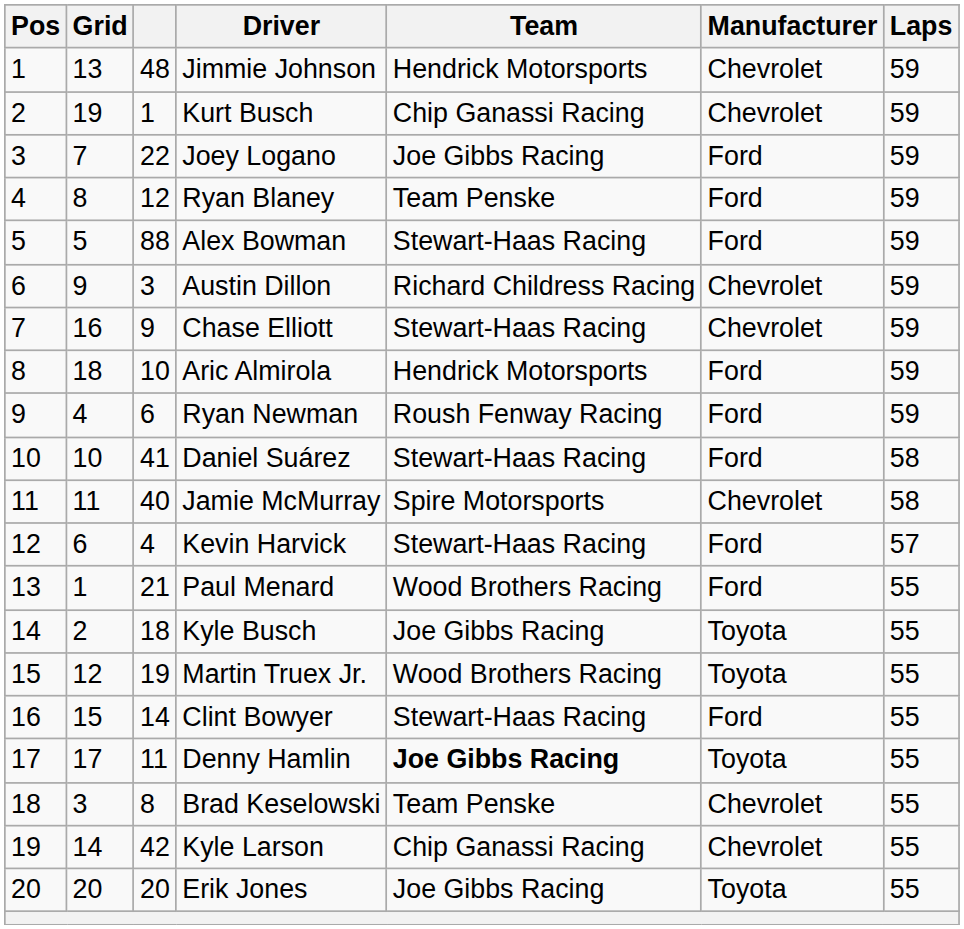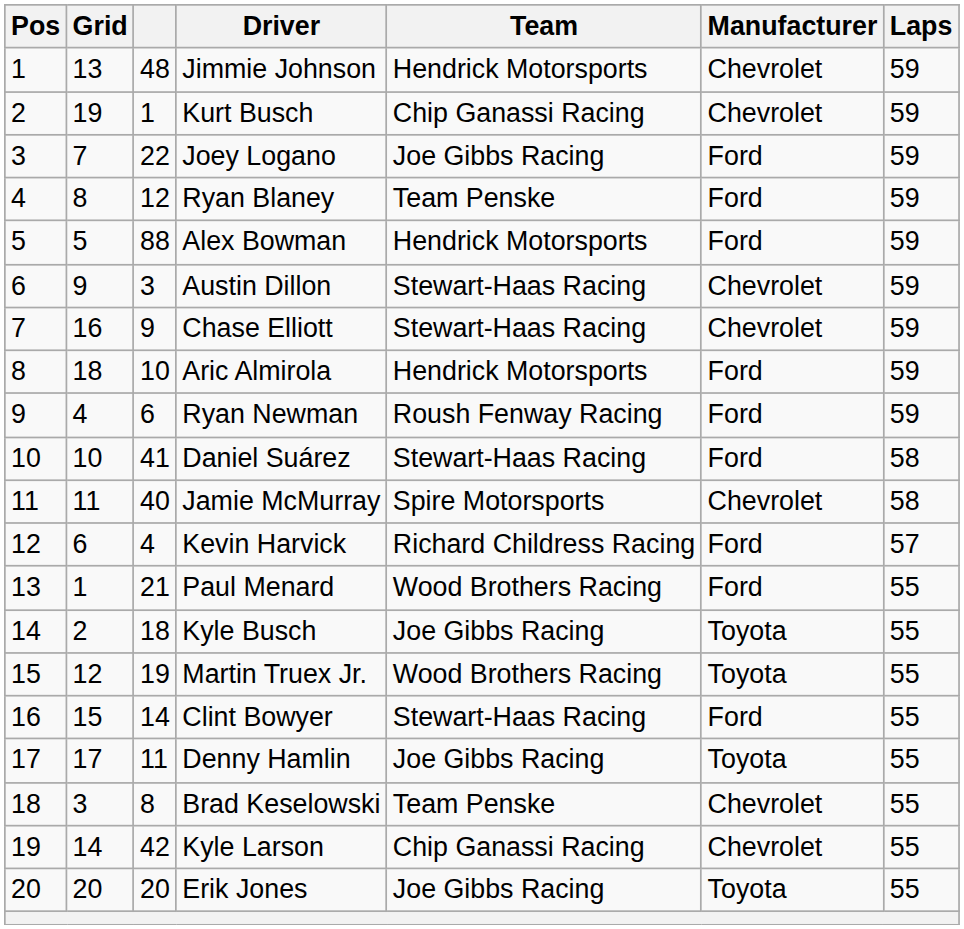(519, 241) Stewart-Haas Racing -> (520, 241) Hendrick Motorsports
(544, 284) Richard Childress Racing -> (519, 284) Stewart-Haas Racing
(519, 543) Stewart-Haas Racing -> (544, 543) Richard Childress Racing
(506, 759) bold -> (499, 759) normal
